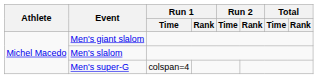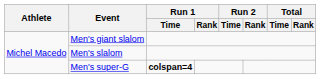(169, 67) normal -> (170, 67) bold
